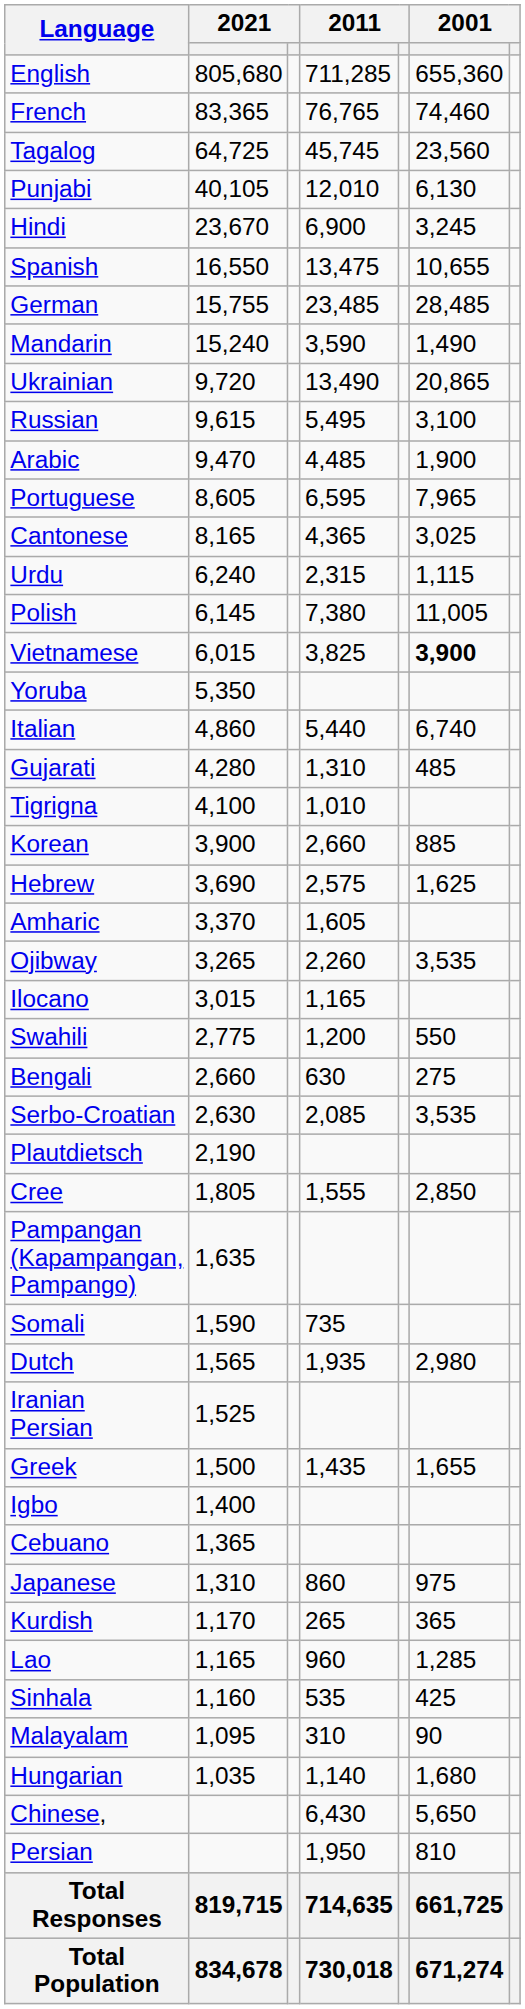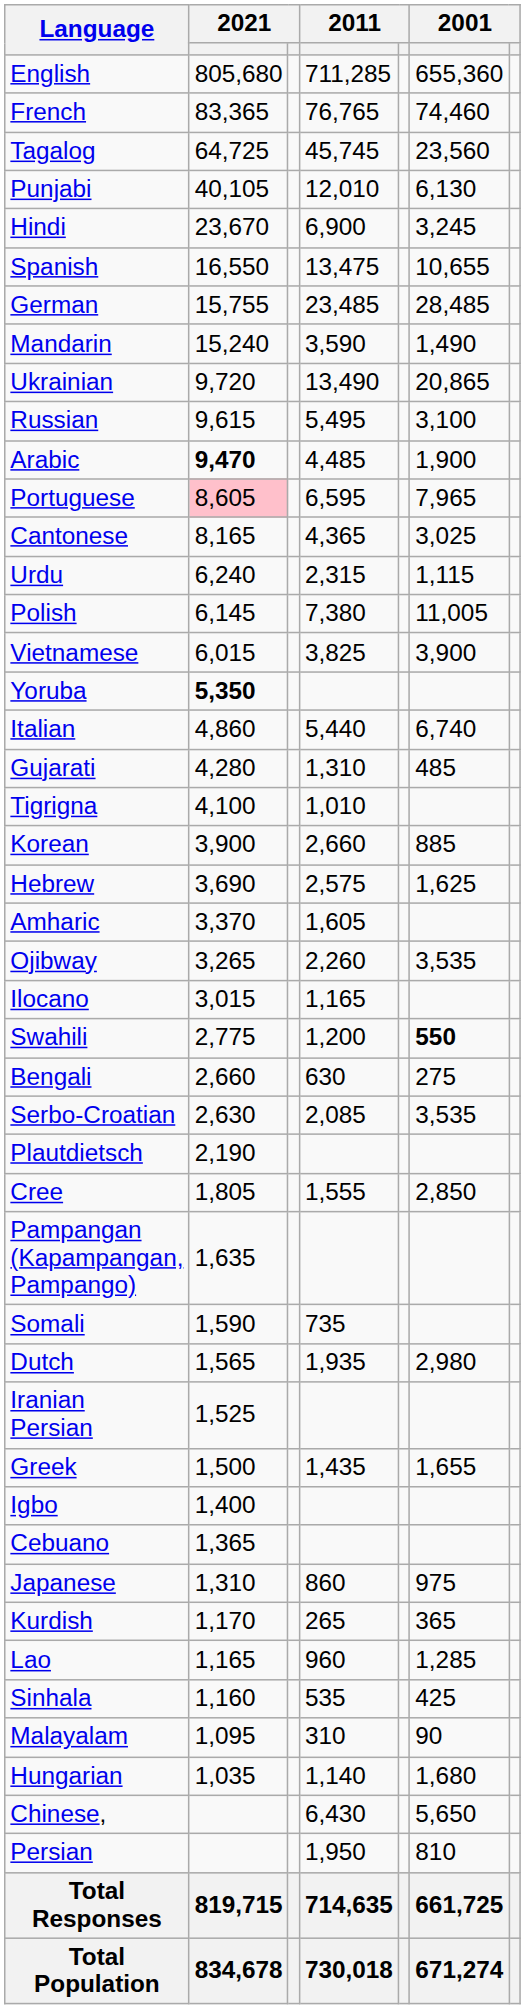(225, 459) normal -> (225, 459) bold
(225, 497) no background -> (225, 497) pink background
(446, 652) bold -> (446, 652) normal
(225, 690) normal -> (225, 690) bold
(436, 1037) normal -> (436, 1037) bold
